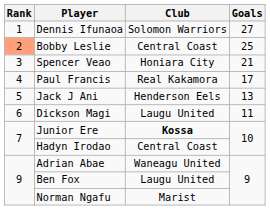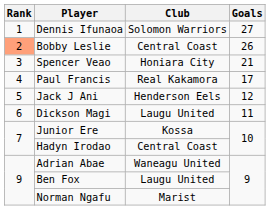(247, 46) 25 -> (247, 46) 26
(247, 96) 13 -> (247, 96) 12
(177, 130) bold -> (177, 130) normal
